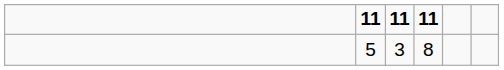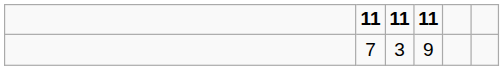(371, 49) 5 -> (371, 49) 7
(428, 49) 8 -> (428, 49) 9
